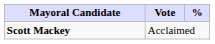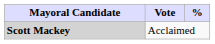(38, 30) no background -> (38, 30) lightgrey background
